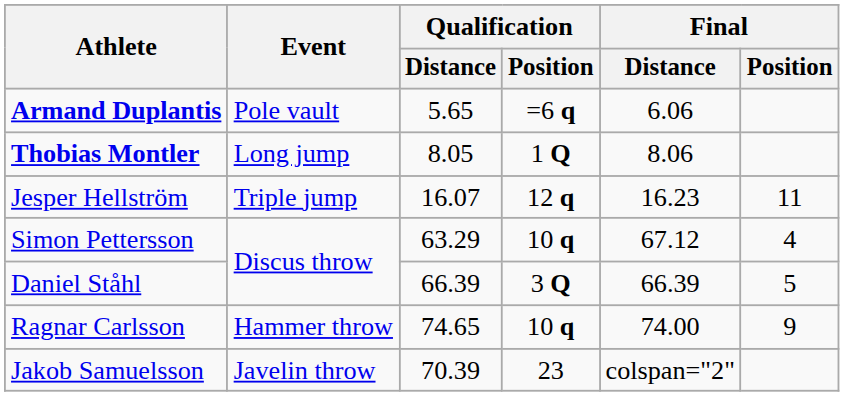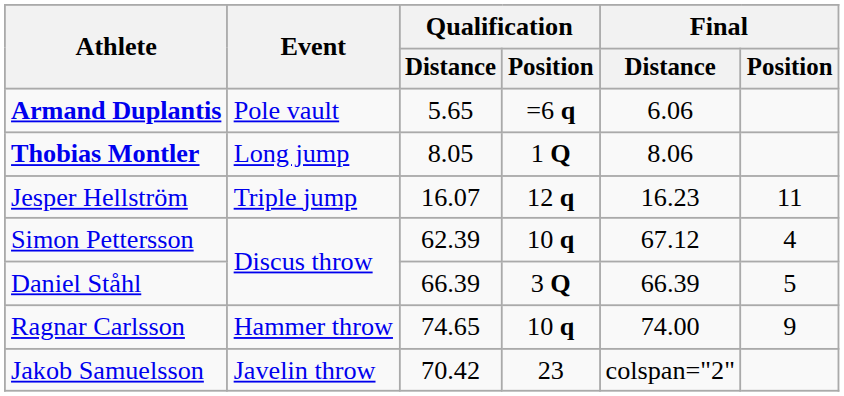(451, 240) 63.29 -> (451, 240) 62.39
(451, 369) 70.39 -> (451, 369) 70.42
